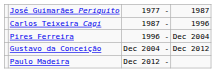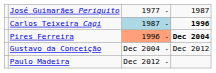(155, 23) no background -> (155, 23) lightblue background
(200, 23) normal -> (200, 23) bold
(155, 36) no background -> (155, 36) lightsalmon background
(191, 36) normal -> (191, 36) bold
